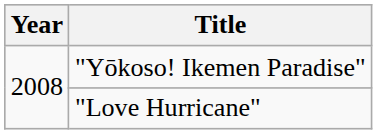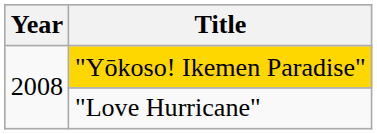(220, 66) no background -> (220, 66) gold background
